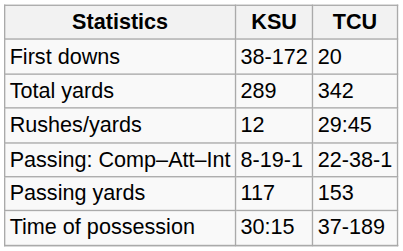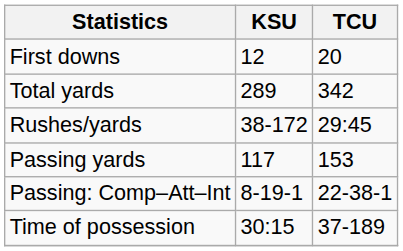(274, 56) 38-172 -> (253, 56) 12
(253, 124) 12 -> (274, 124) 38-172
rows swapped: (77, 193) <-> (120, 159)
